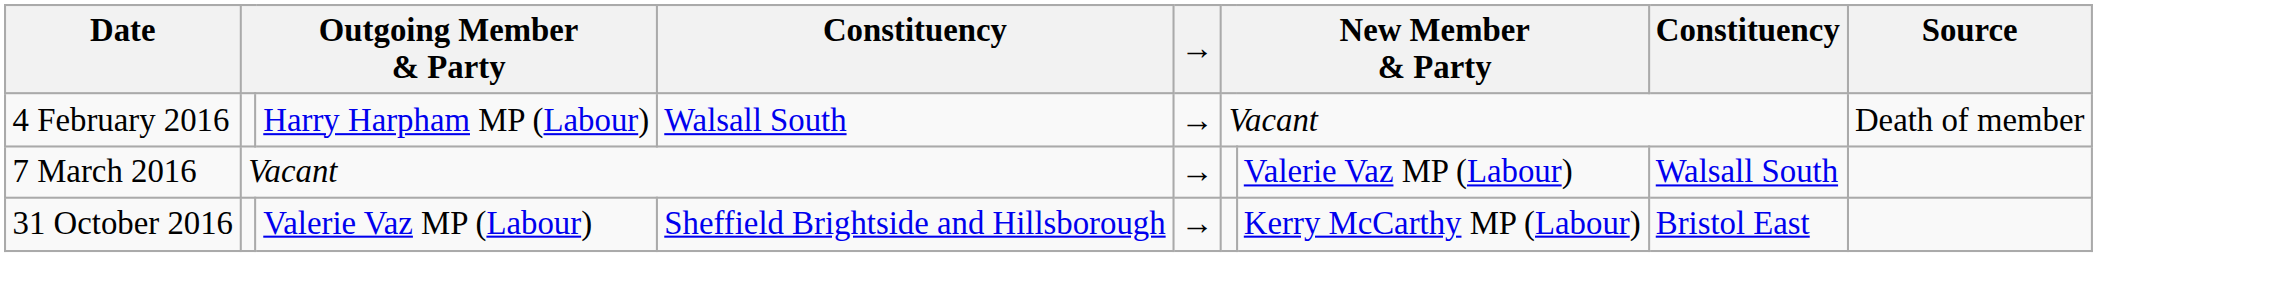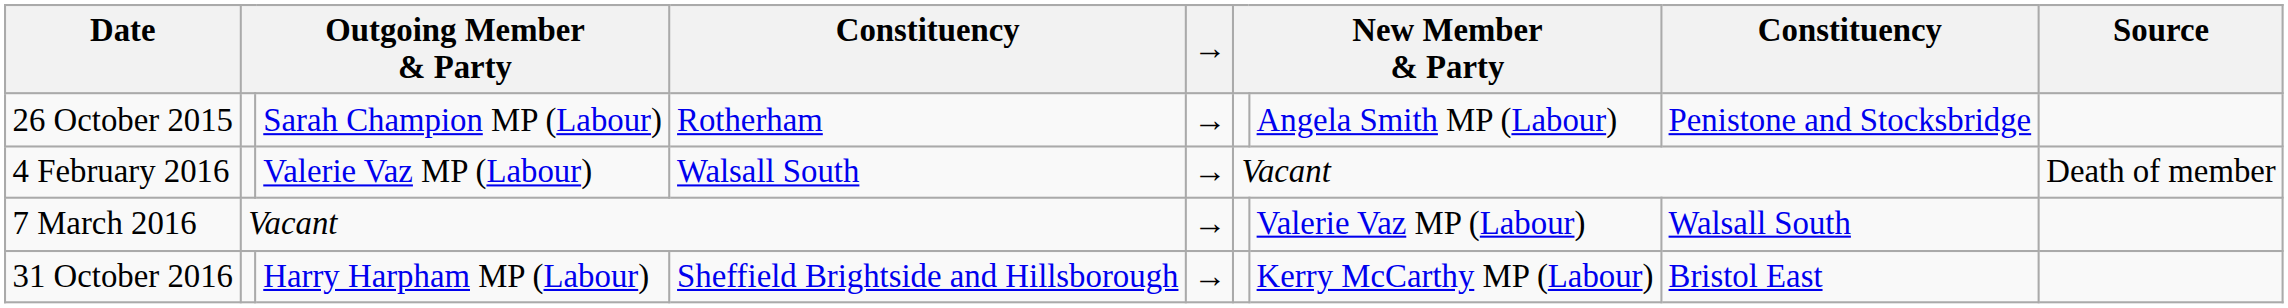+ row: (123, 119)
(456, 119) Harry Harpham MP (Labour) -> (428, 171) Valerie Vaz MP (Labour)
(428, 223) Valerie Vaz MP (Labour) -> (456, 275) Harry Harpham MP (Labour)
